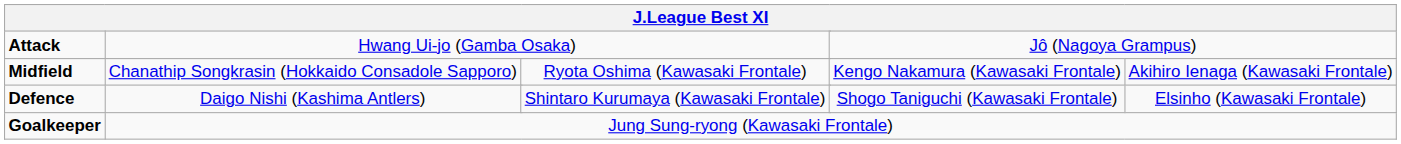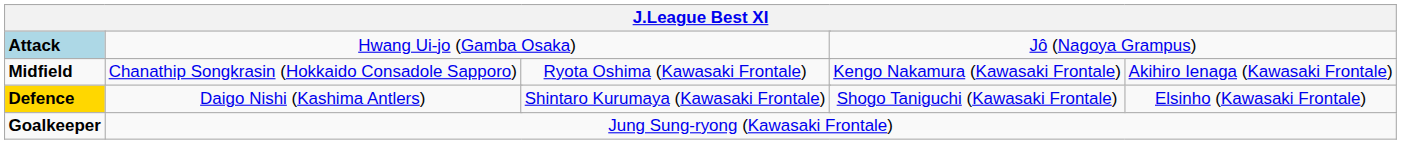(34, 44) no background -> (34, 44) lightblue background
(41, 98) no background -> (41, 98) gold background
